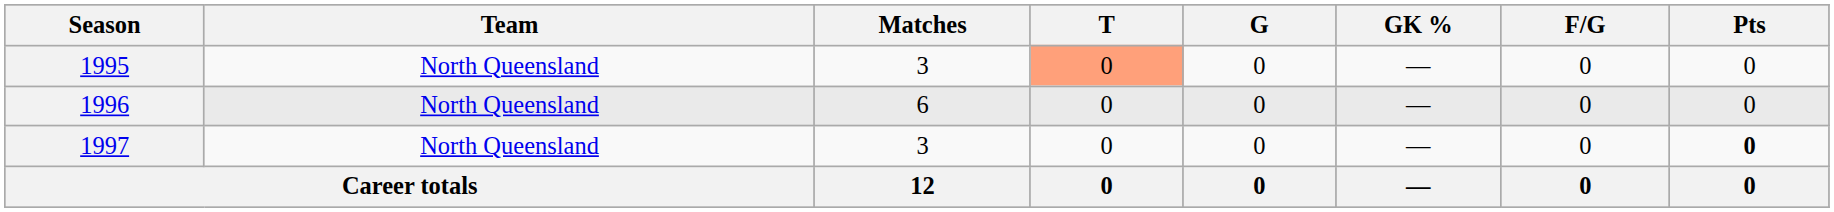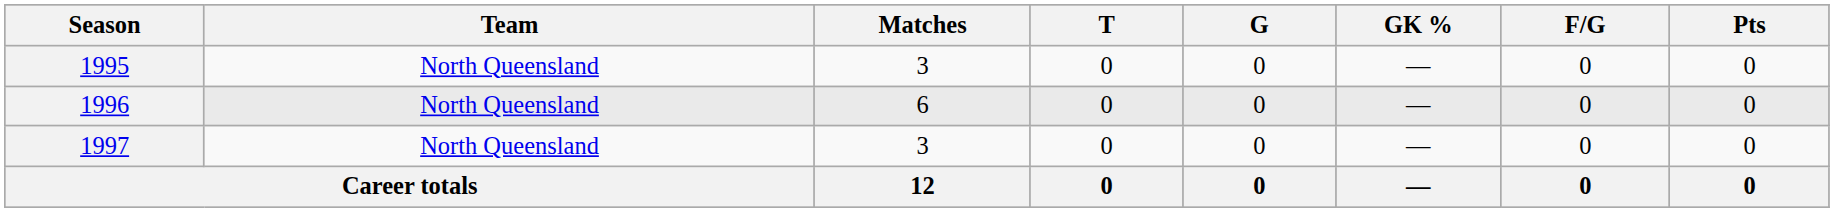(1107, 65) lightsalmon background -> (1107, 65) no background
(1750, 146) bold -> (1750, 146) normal
